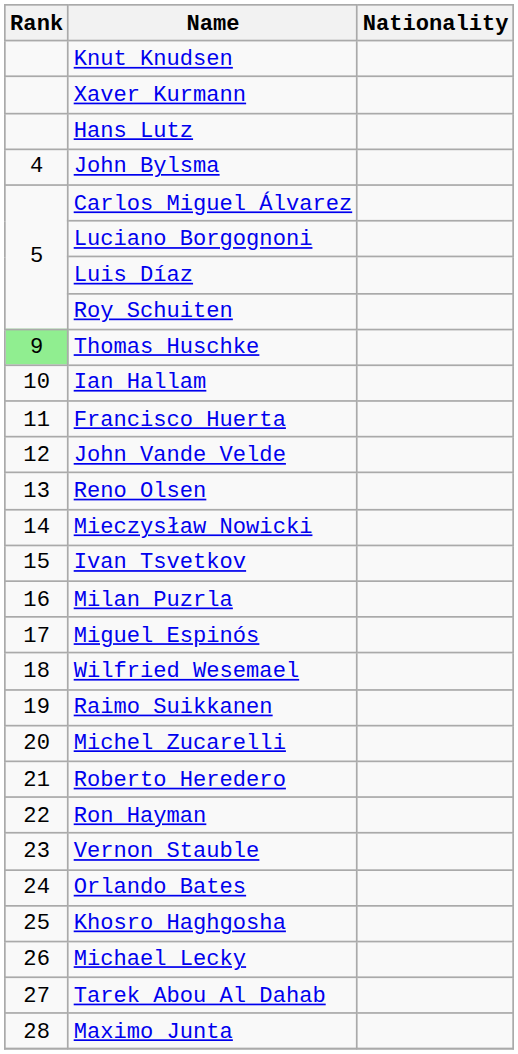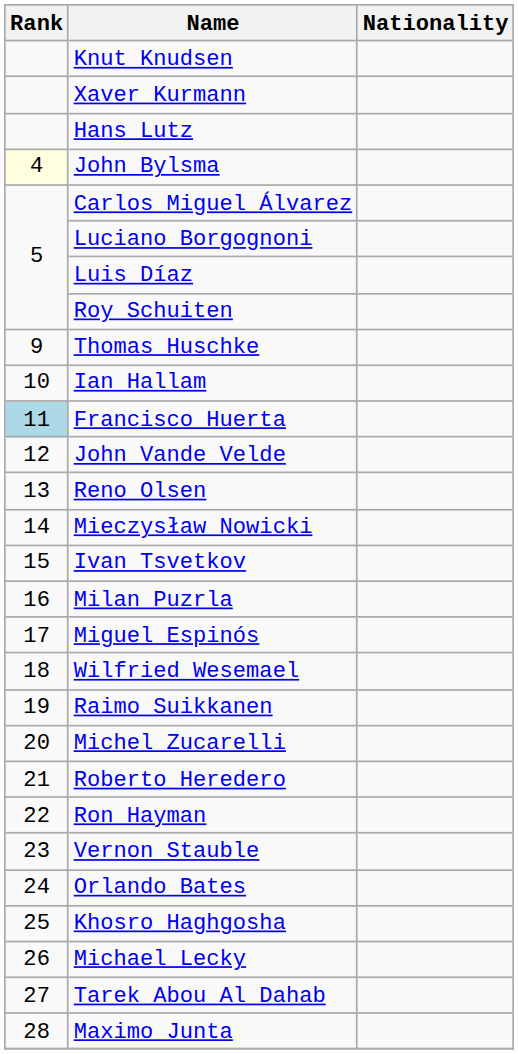(37, 167) no background -> (37, 167) lightyellow background
(37, 347) lightgreen background -> (37, 347) no background
(37, 419) no background -> (37, 419) lightblue background
